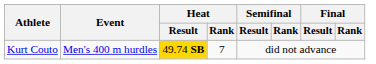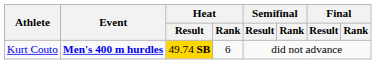(110, 50) normal -> (113, 50) bold
(222, 50) 7 -> (228, 50) 6
